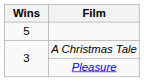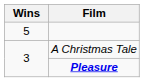(94, 67) normal -> (94, 67) bold
